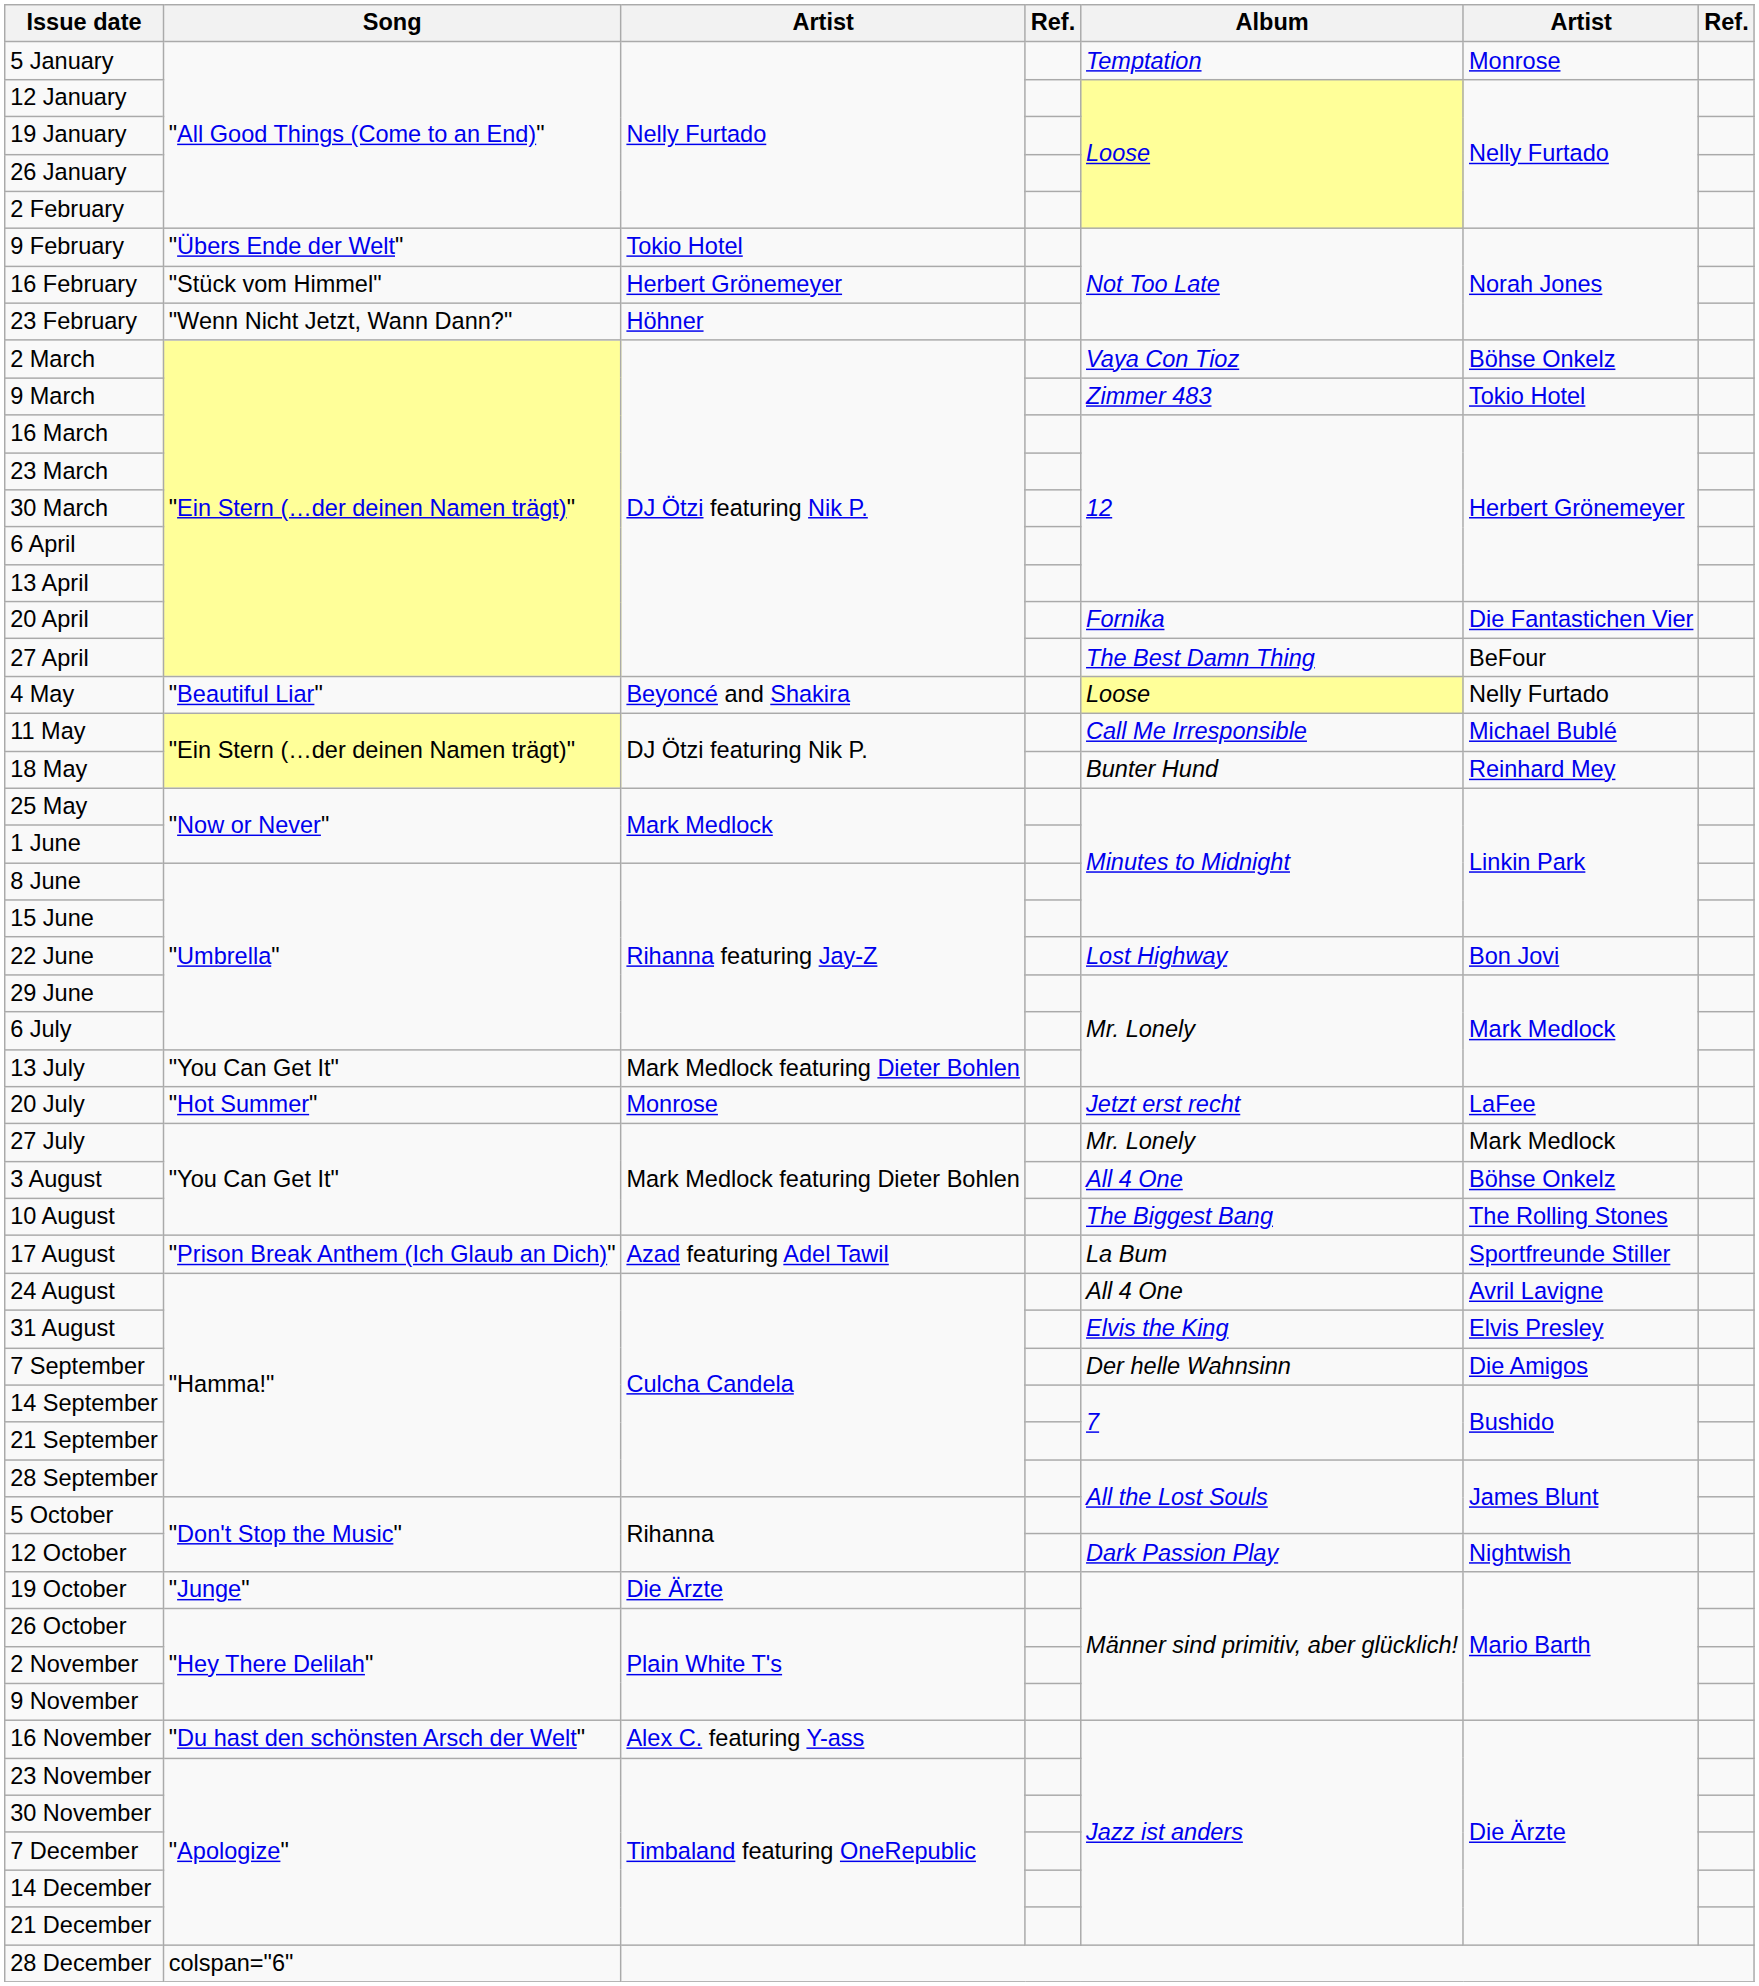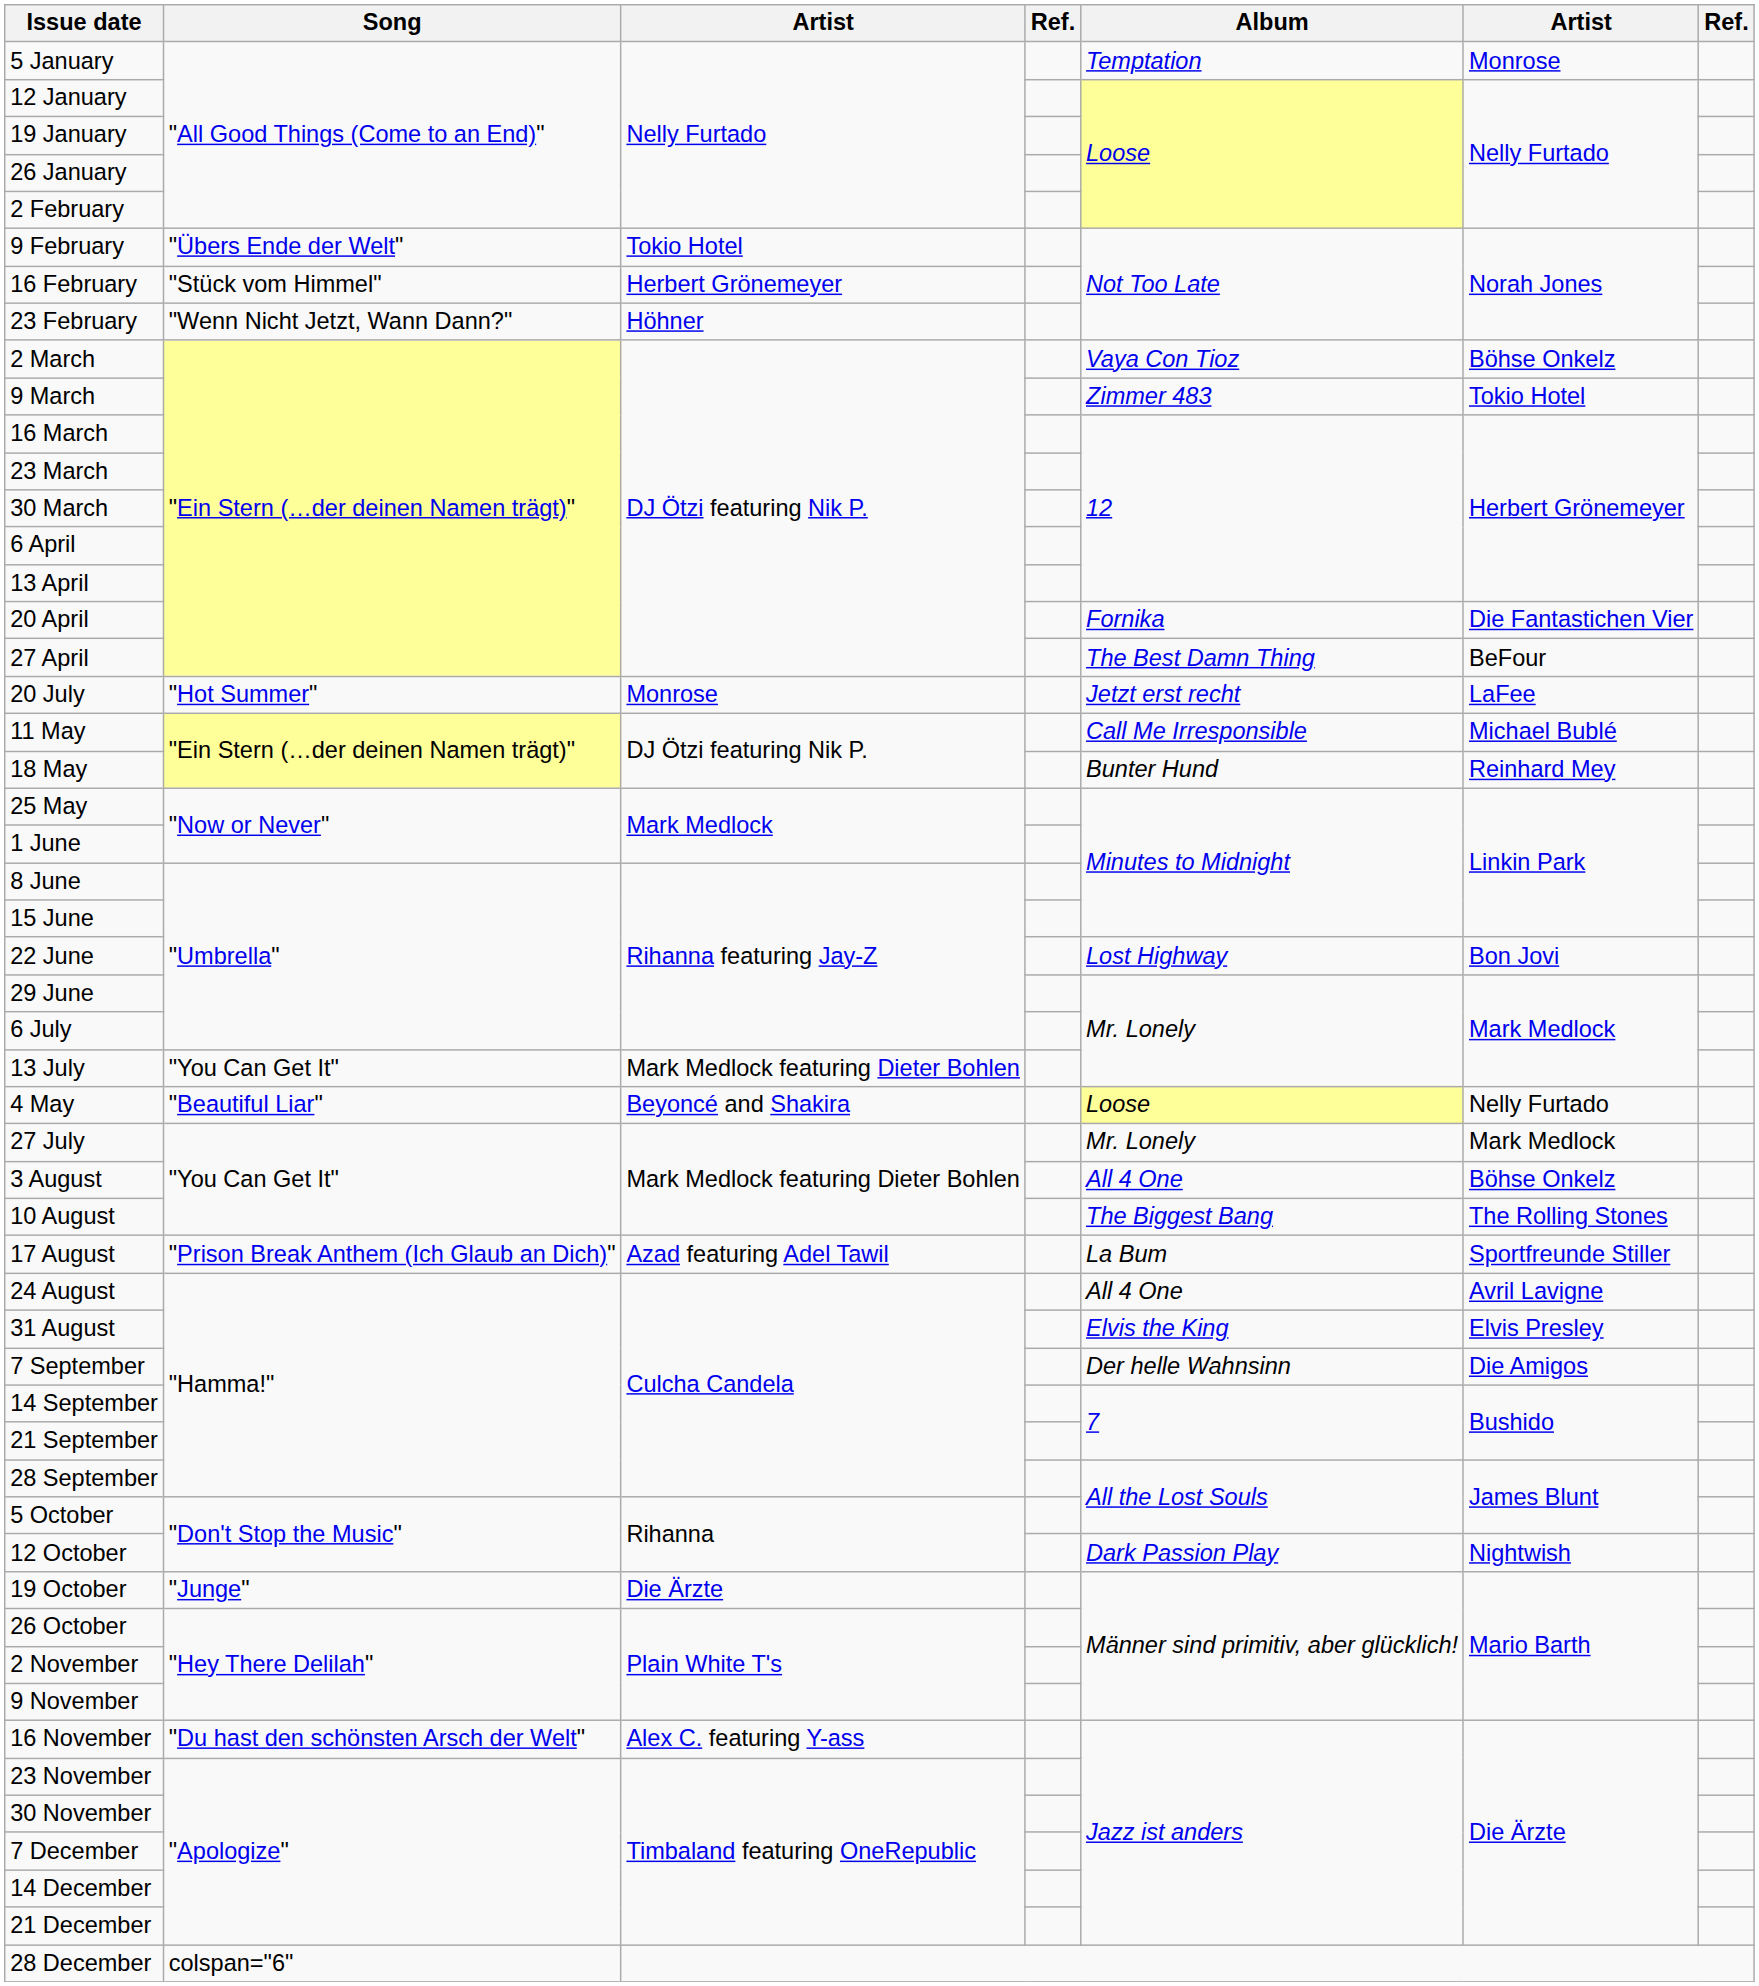rows swapped: (42, 694) <-> (47, 1104)
